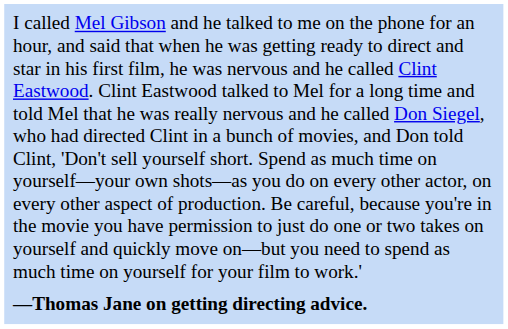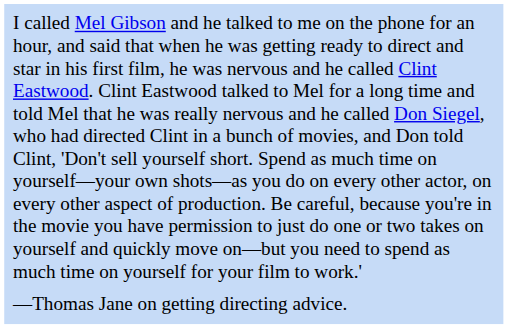(190, 304) bold -> (180, 304) normal
